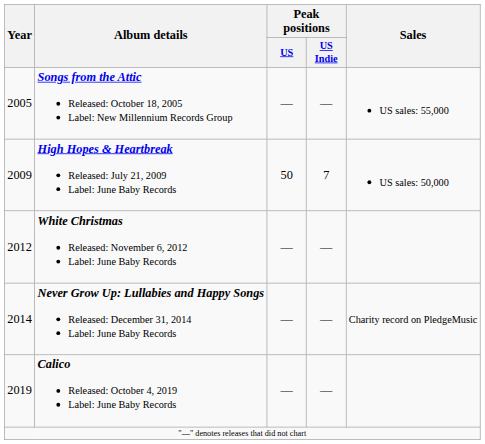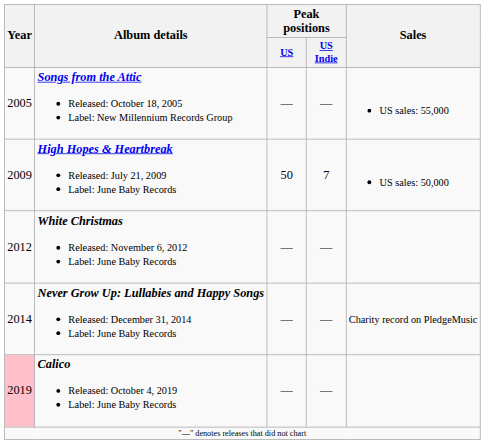(20, 390) no background -> (20, 390) pink background
